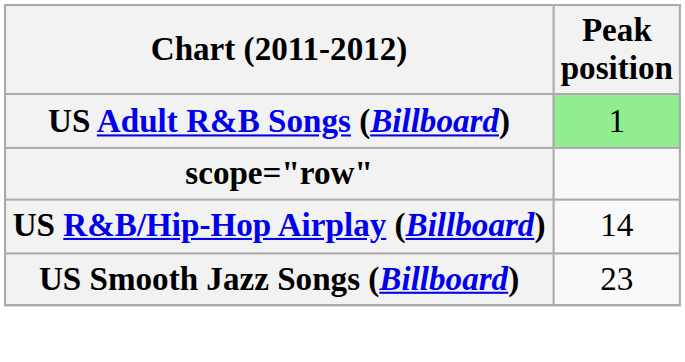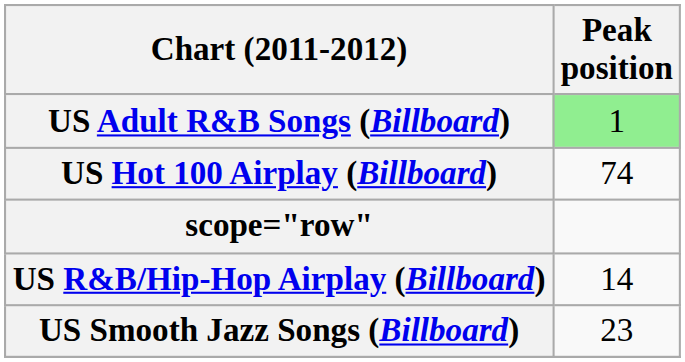+ row: (279, 173)
